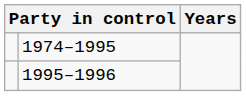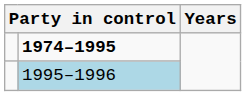(69, 47) normal -> (69, 47) bold
(69, 76) no background -> (69, 76) lightblue background
